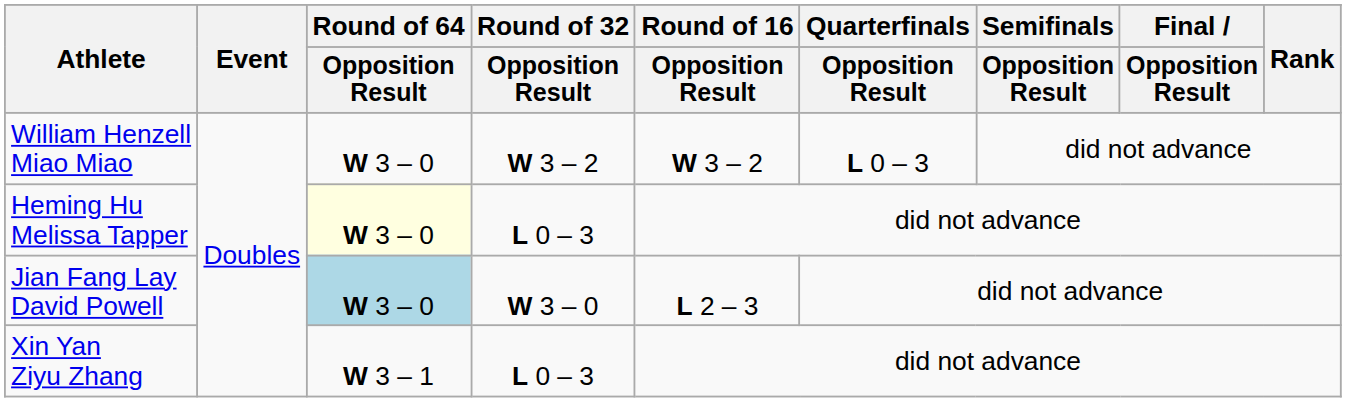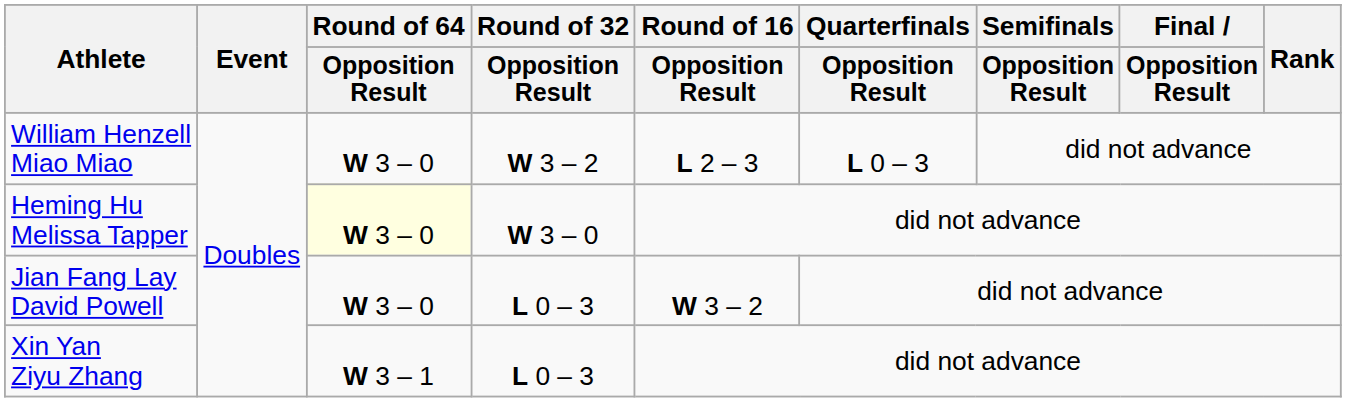(718, 164) W 3 – 2 -> (717, 164) L 2 – 3
(553, 235) L 0 – 3 -> (553, 235) W 3 – 0
(389, 306) lightblue background -> (389, 306) no background
(553, 306) W 3 – 0 -> (553, 306) L 0 – 3
(717, 306) L 2 – 3 -> (718, 306) W 3 – 2
